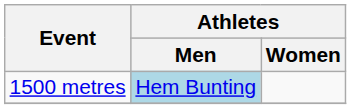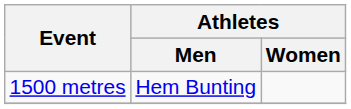(196, 88) lightblue background -> (196, 88) no background
